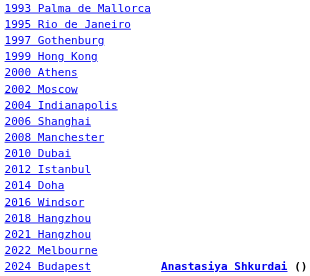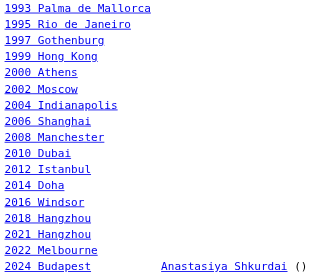(234, 266) bold -> (234, 266) normal
